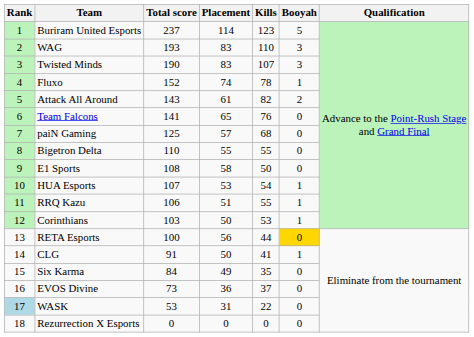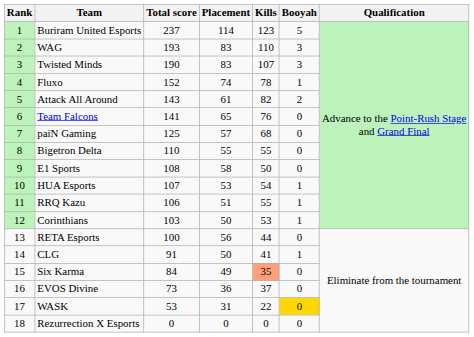(299, 237) gold background -> (299, 237) no background
(266, 271) no background -> (266, 271) lightsalmon background
(20, 306) lightblue background -> (20, 306) no background
(299, 306) no background -> (299, 306) gold background
